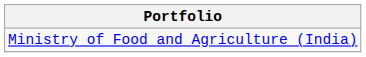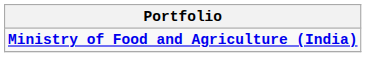(183, 40) normal -> (183, 40) bold
